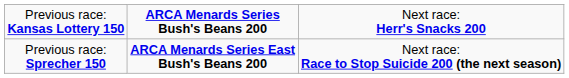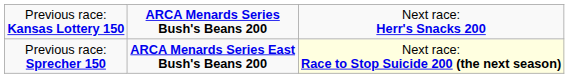(431, 56) no background -> (431, 56) lightyellow background
